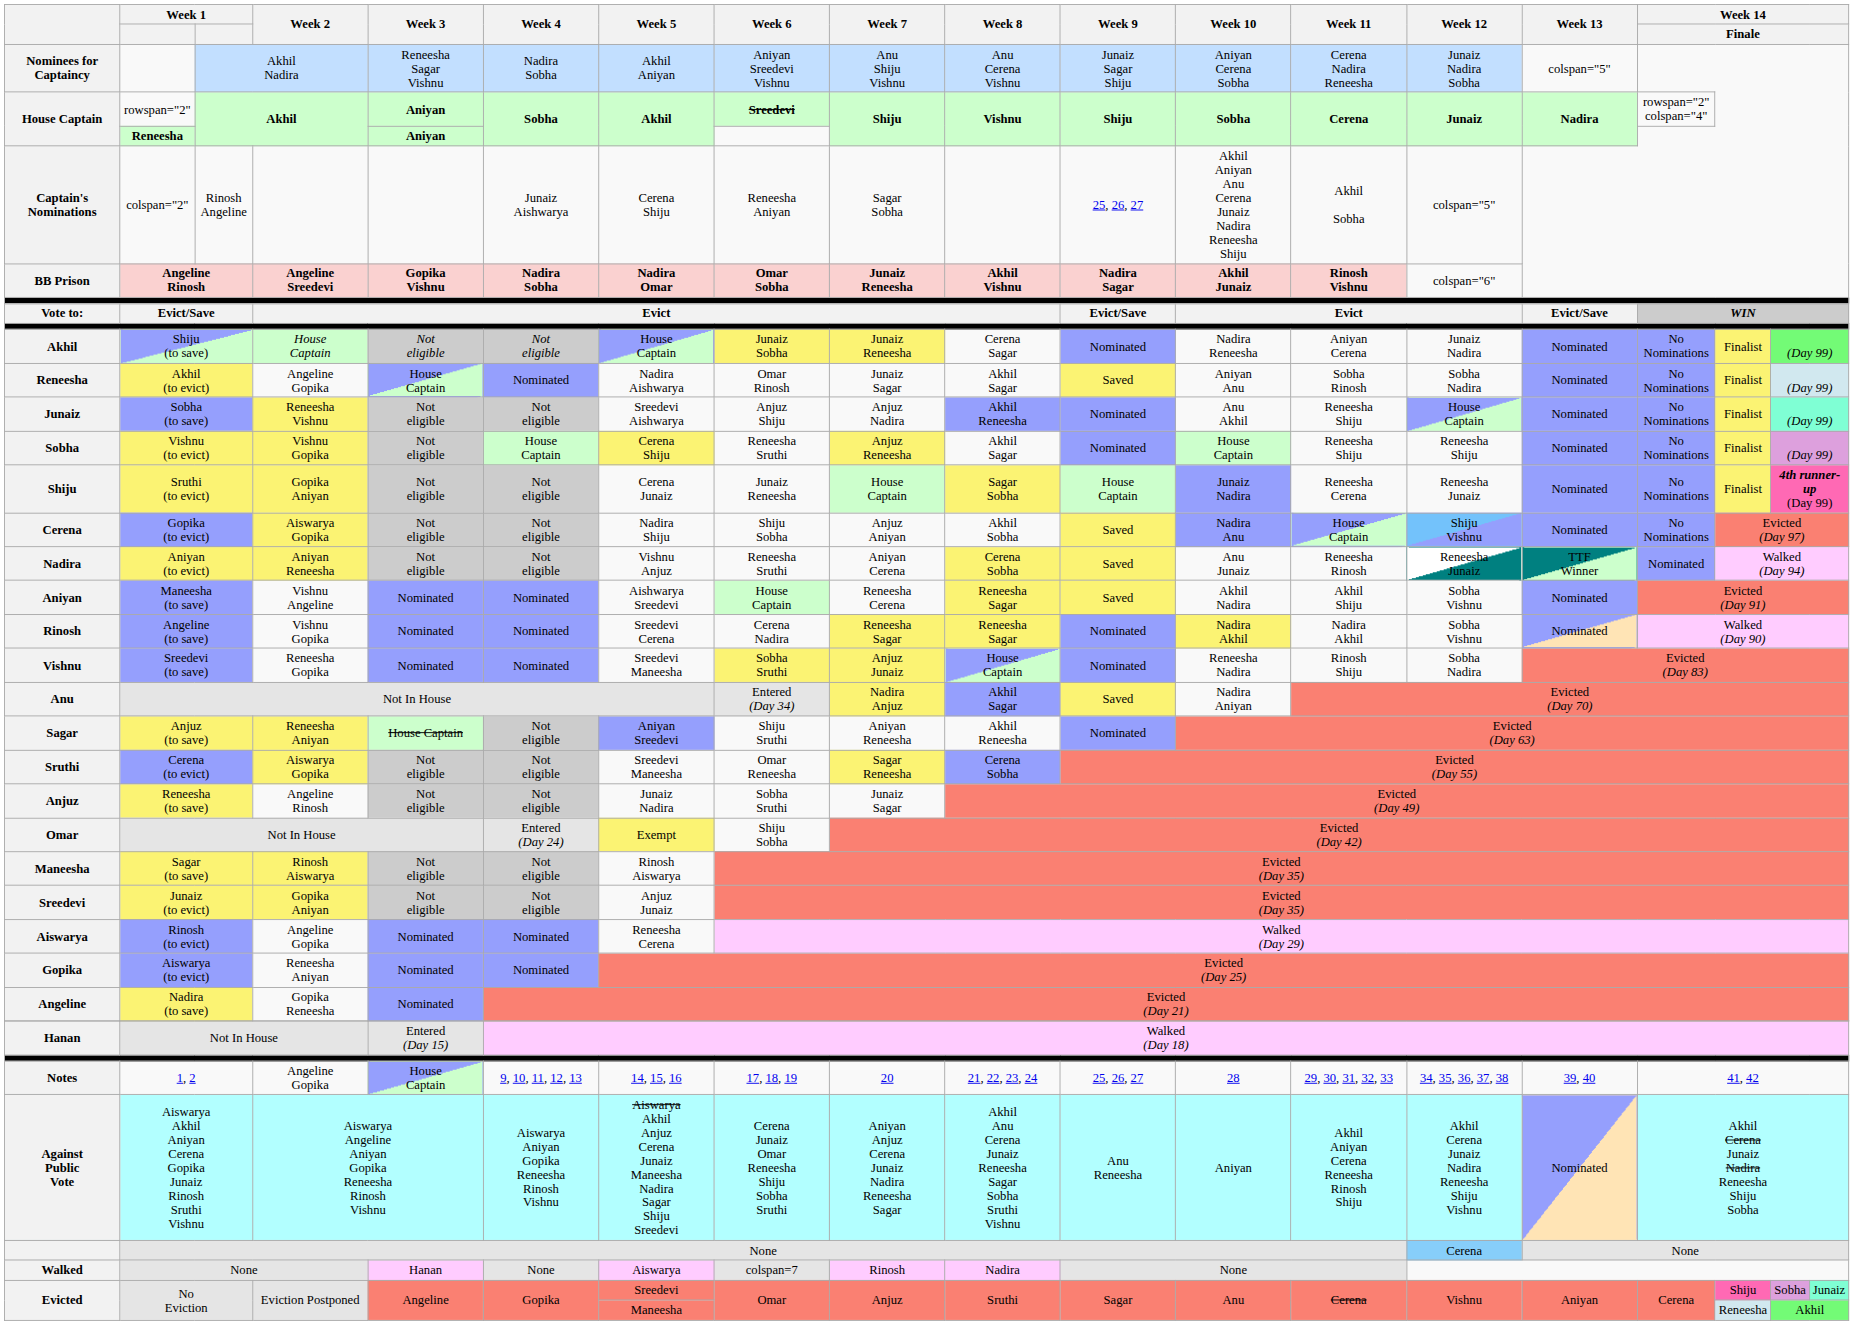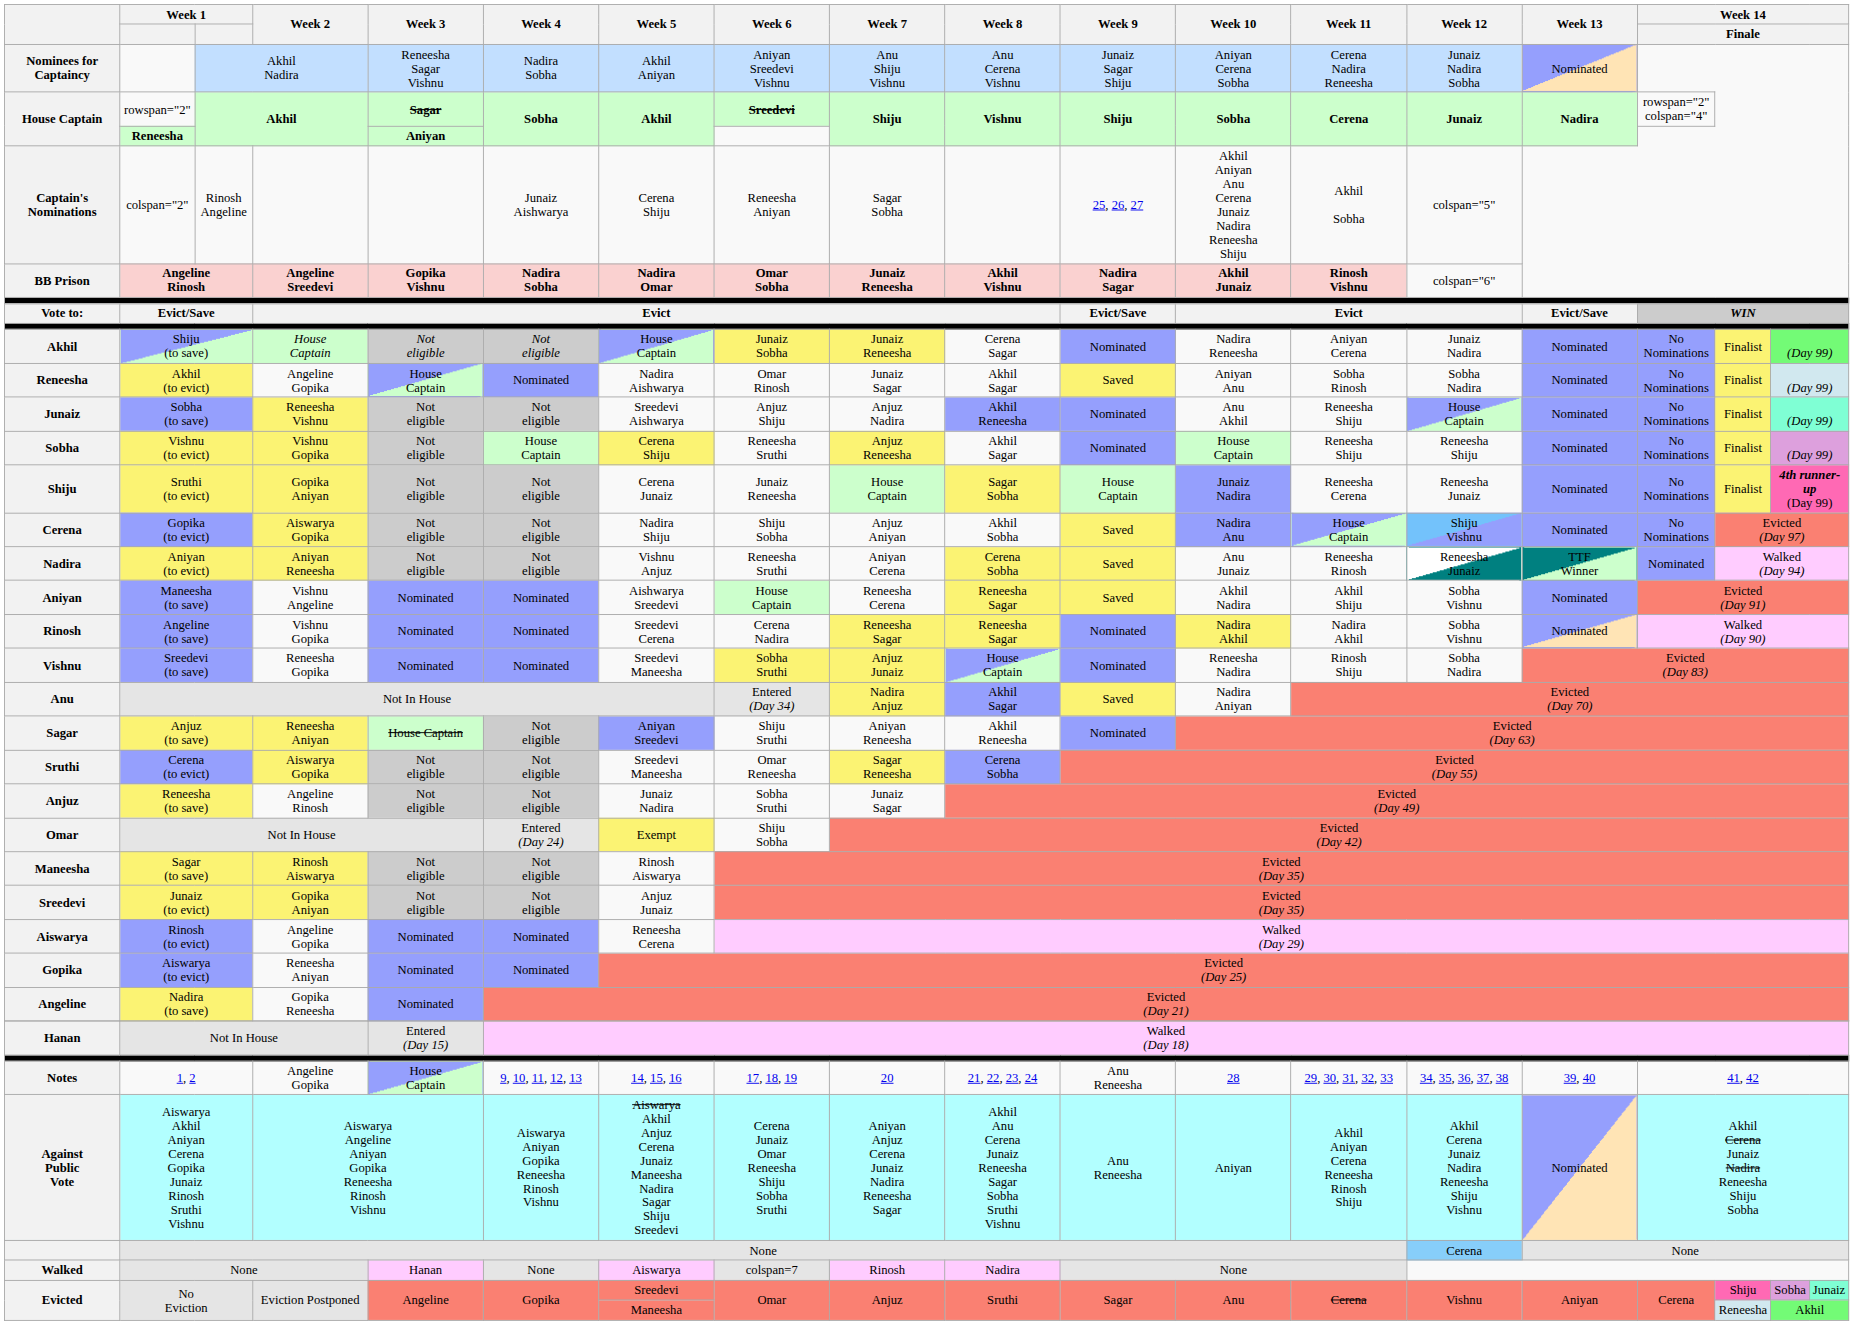(1580, 68) colspan="5" -> (1580, 68) Nominated
(426, 109) Aniyan -> (426, 109) Sagar
(1118, 1077) 25, 26, 27 -> (1118, 1077) Anu Reneesha
